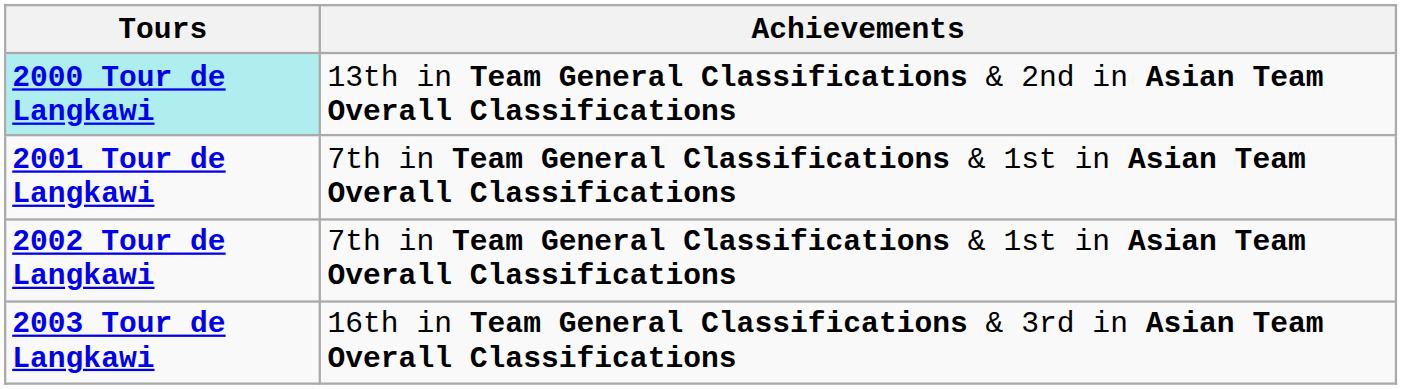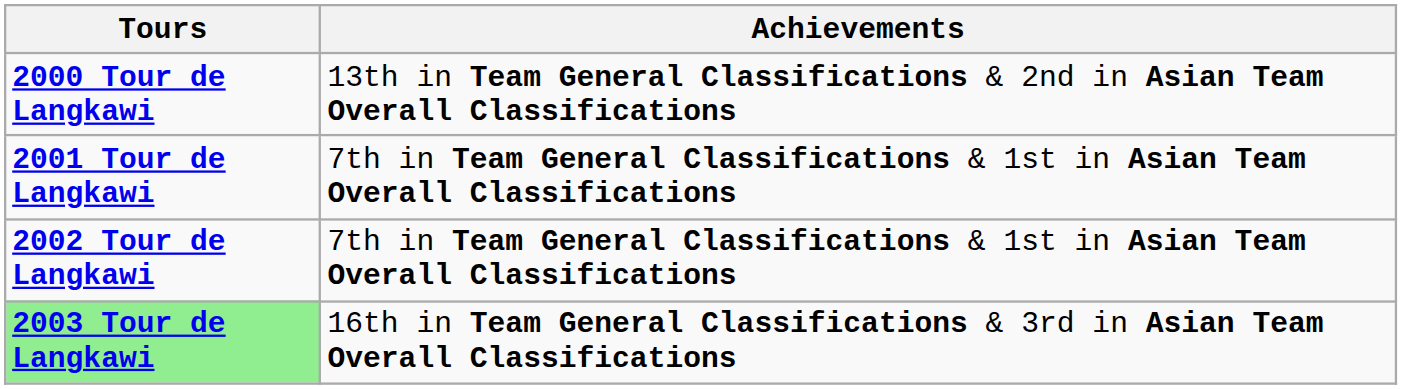(119, 95) paleturquoise background -> (119, 95) no background
(119, 342) no background -> (119, 342) lightgreen background
